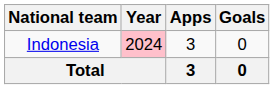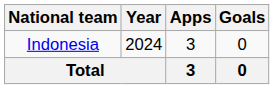(144, 44) pink background -> (144, 44) no background
